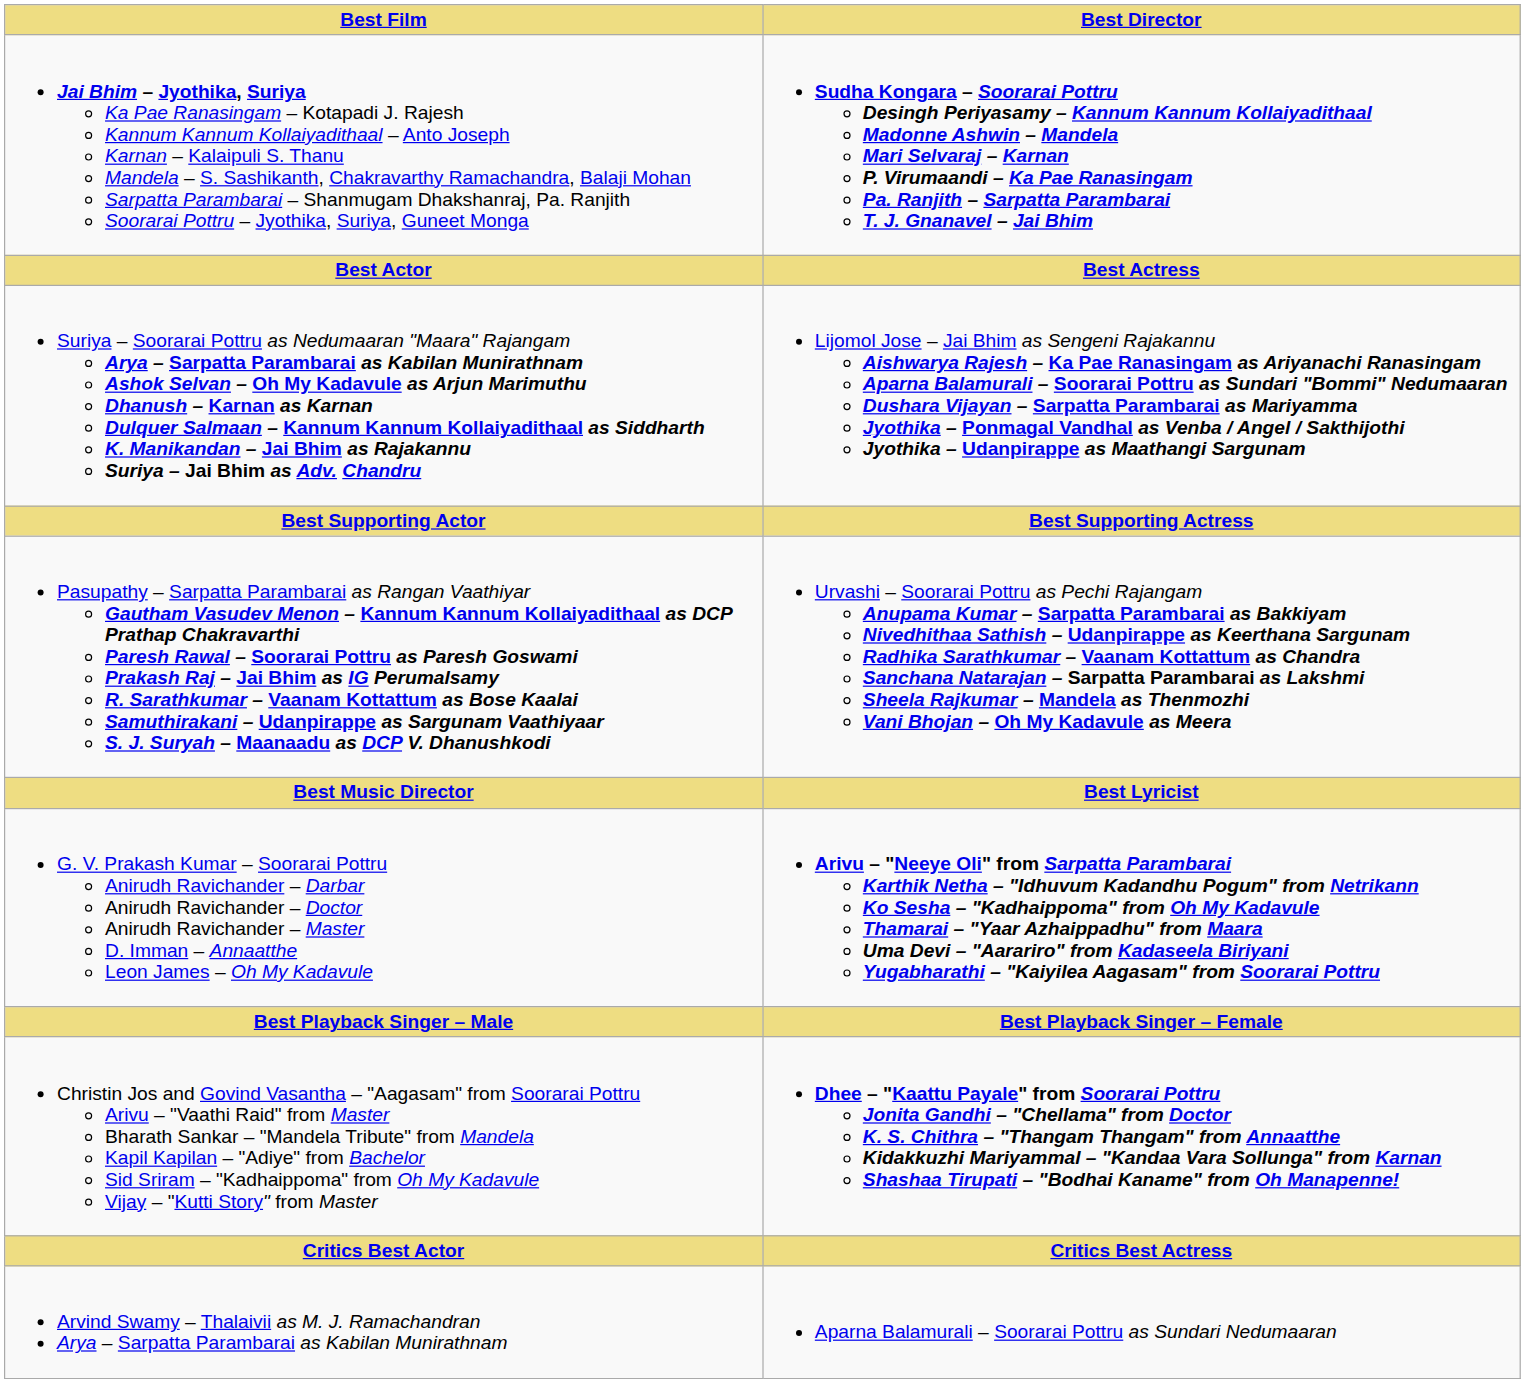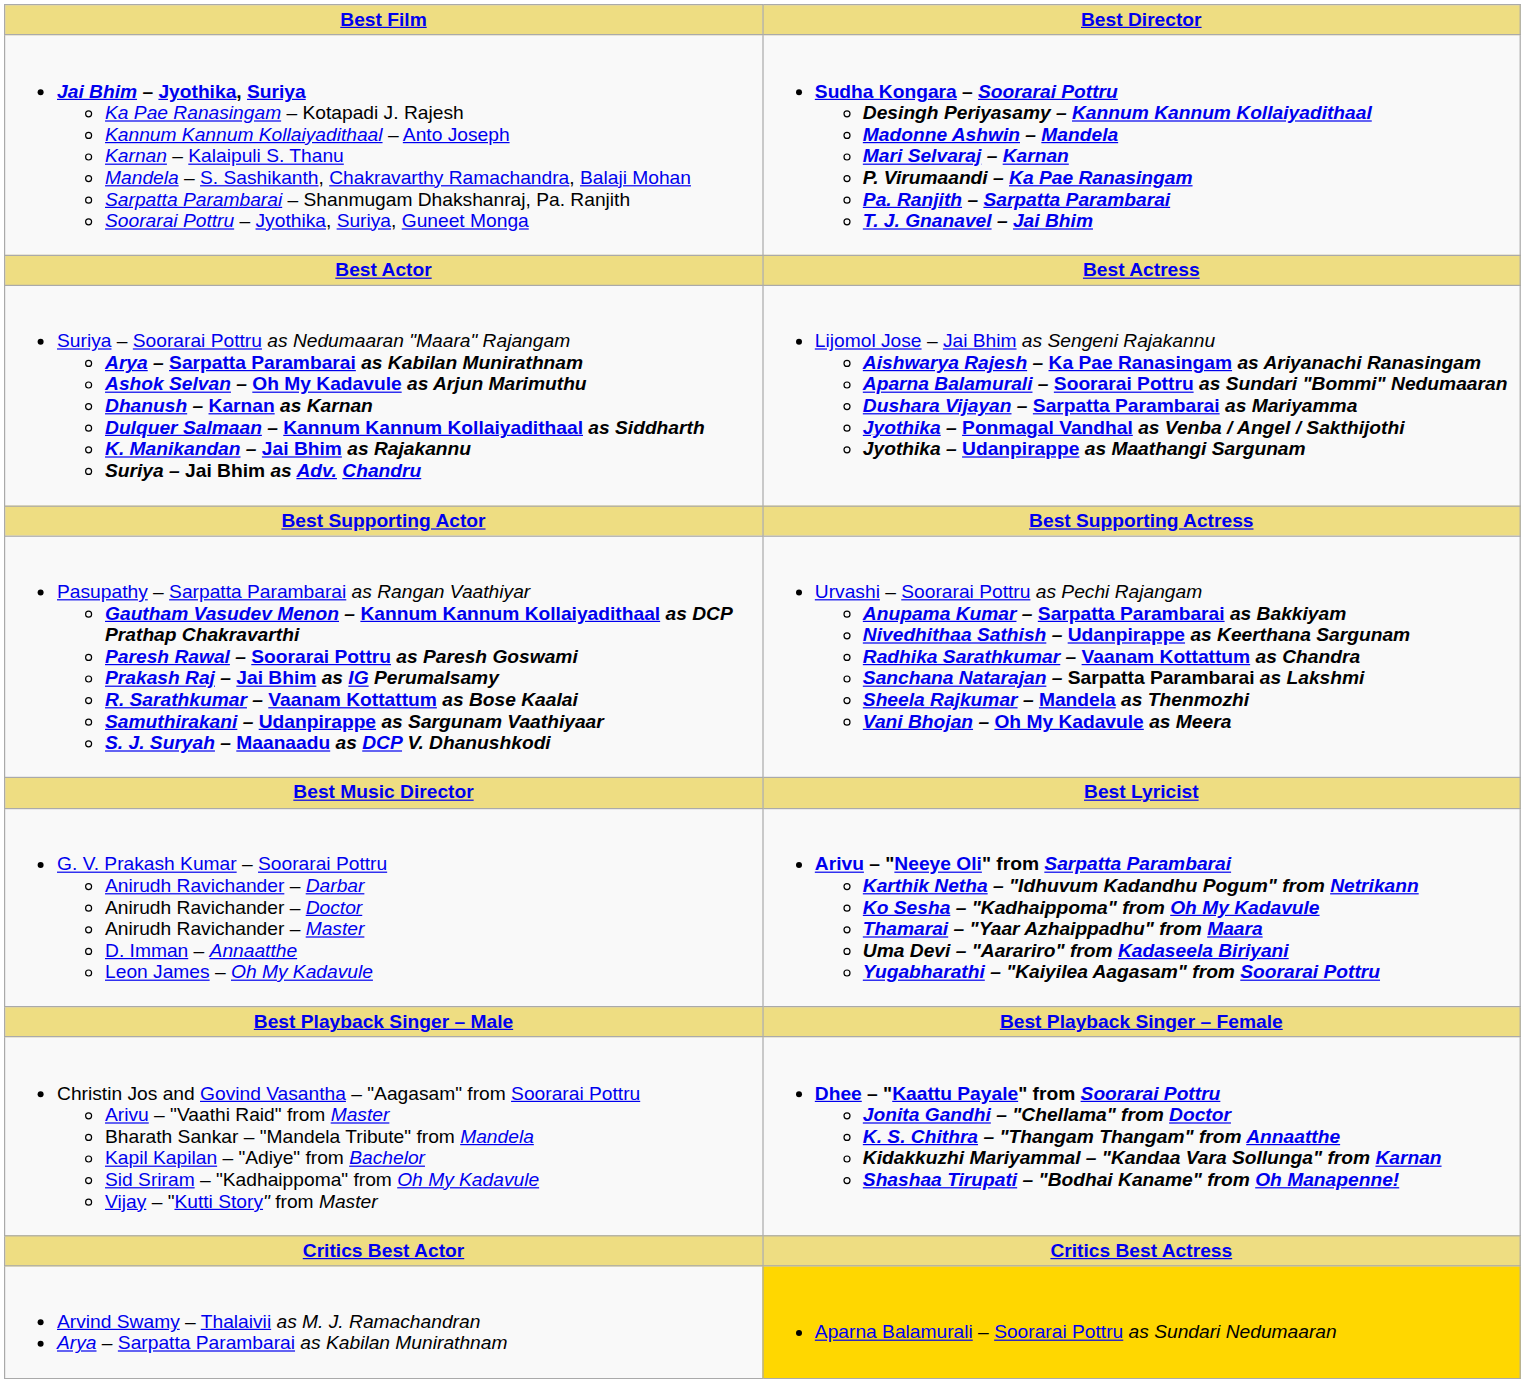(1141, 1333) no background -> (1141, 1333) gold background
